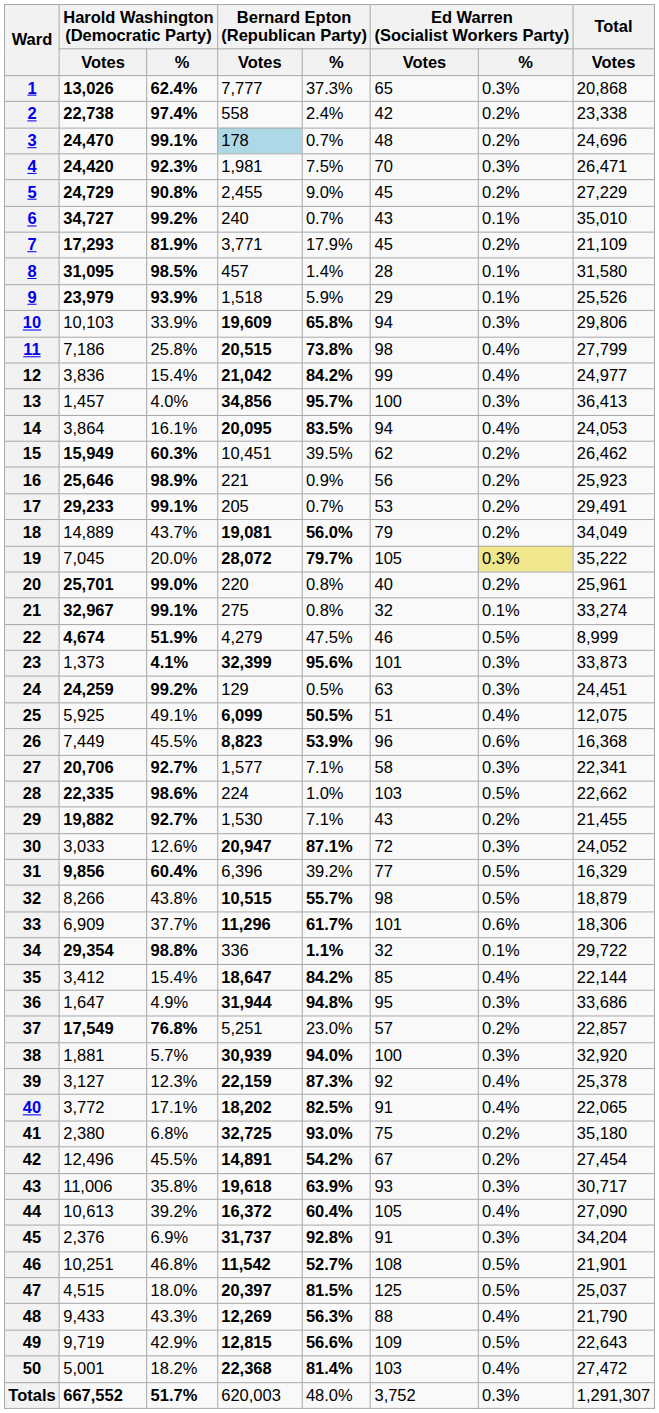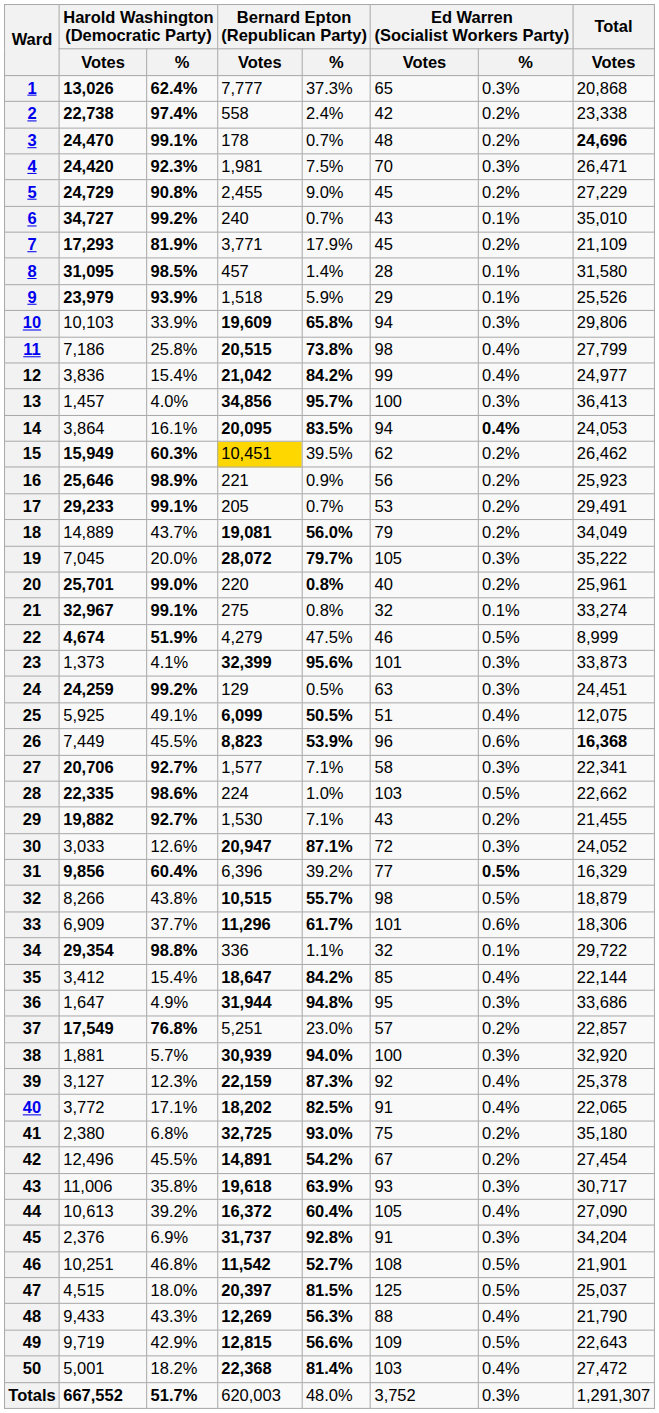(235, 140) lightblue background -> (235, 140) no background
(602, 140) normal -> (602, 140) bold
(501, 428) normal -> (501, 428) bold
(246, 454) no background -> (246, 454) gold background
(501, 558) khaki background -> (501, 558) no background
(325, 584) normal -> (325, 584) bold
(169, 663) bold -> (169, 663) normal
(602, 741) normal -> (602, 741) bold
(501, 872) normal -> (501, 872) bold
(325, 950) bold -> (325, 950) normal
